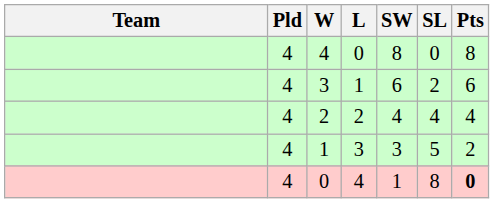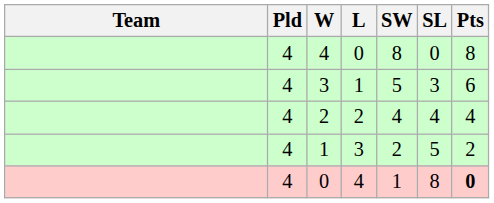(397, 85) 6 -> (397, 85) 5
(435, 85) 2 -> (435, 85) 3
(397, 149) 3 -> (397, 149) 2
